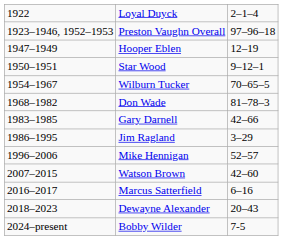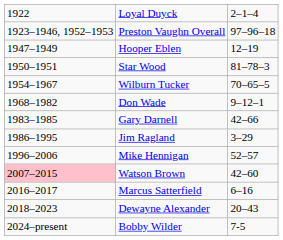(247, 66) 9–12–1 -> (250, 66) 81–78–3
(250, 102) 81–78–3 -> (247, 102) 9–12–1
(32, 173) no background -> (32, 173) pink background
